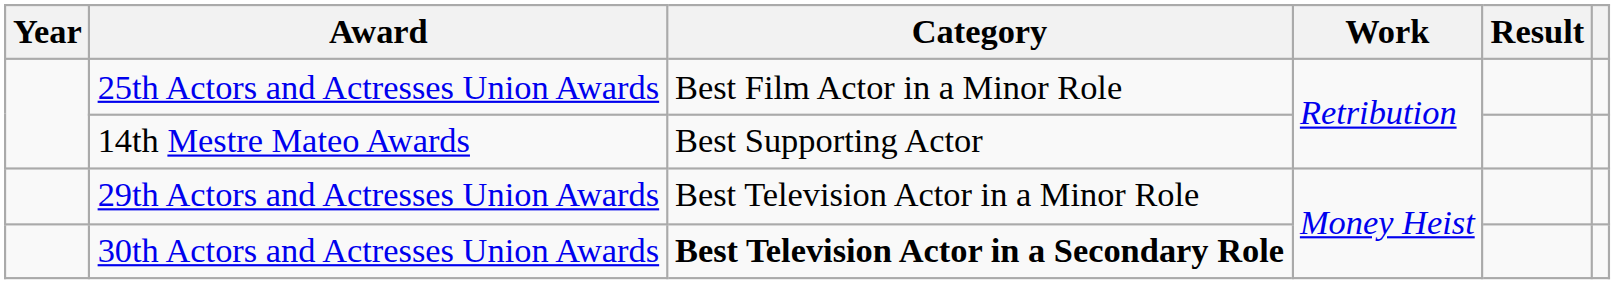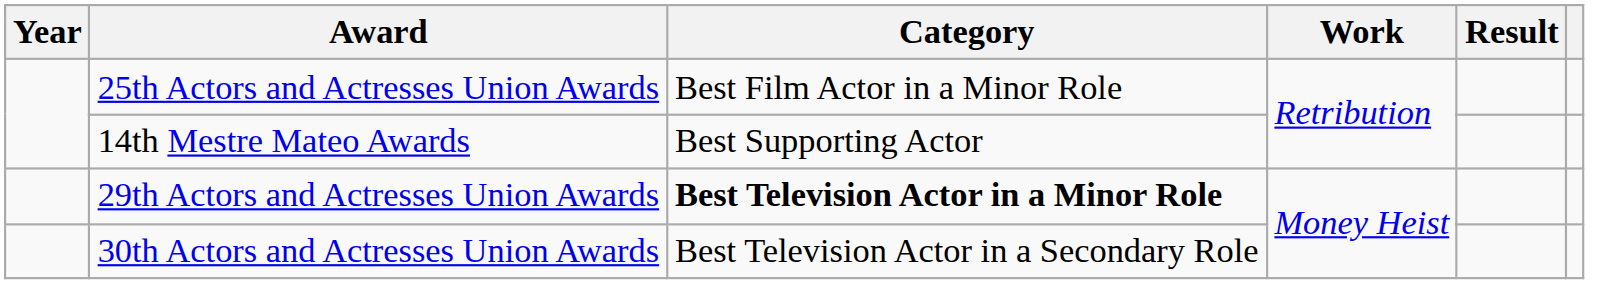(937, 195) normal -> (949, 195) bold
(980, 250) bold -> (967, 250) normal
